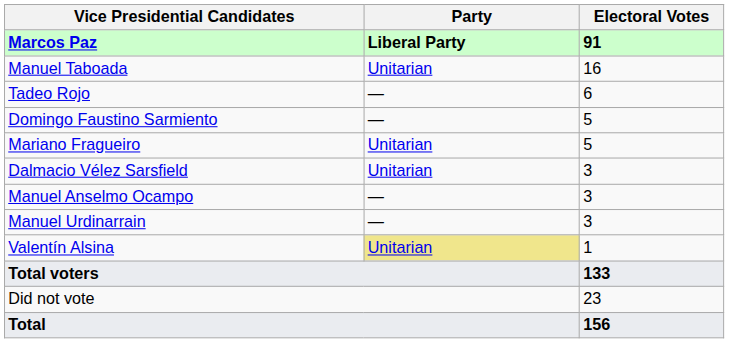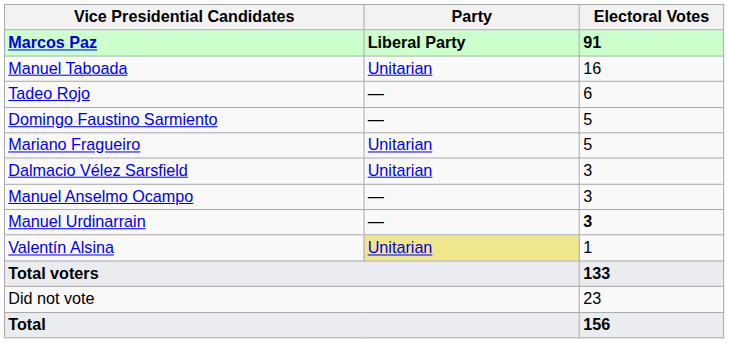(588, 222) normal -> (588, 222) bold
